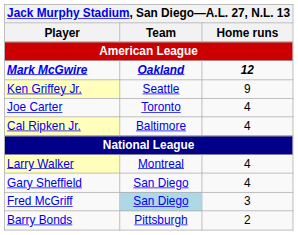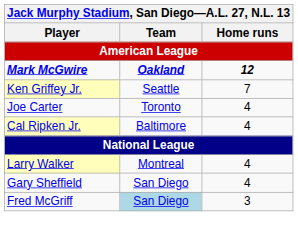(247, 88) 9 -> (247, 88) 7
- row: (40, 220)
